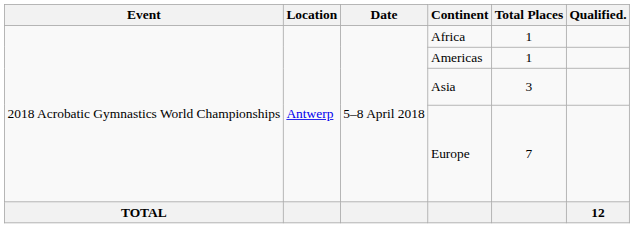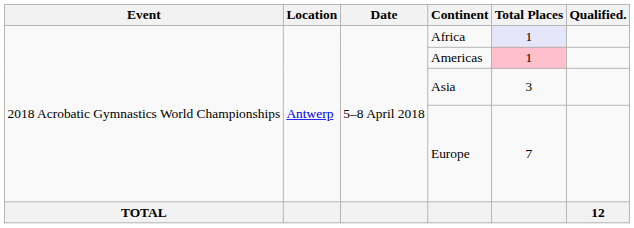(529, 36) no background -> (529, 36) lavender background
(529, 57) no background -> (529, 57) pink background
